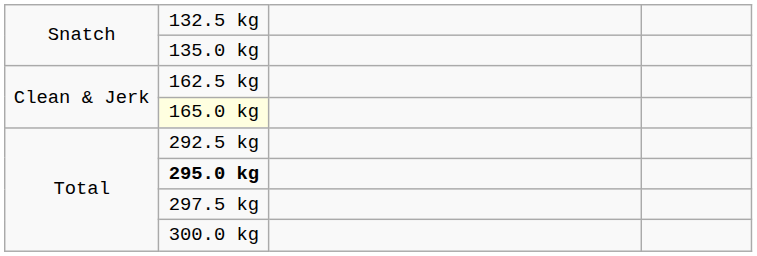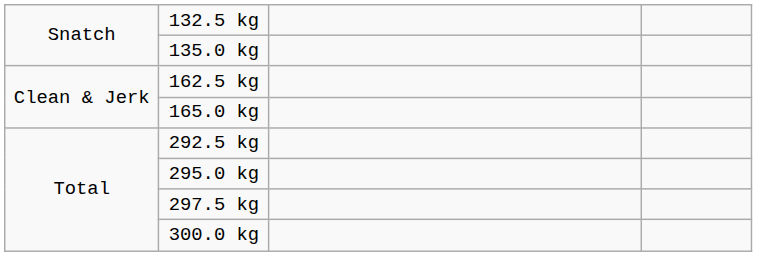(214, 112) lightyellow background -> (214, 112) no background
(214, 174) bold -> (214, 174) normal
